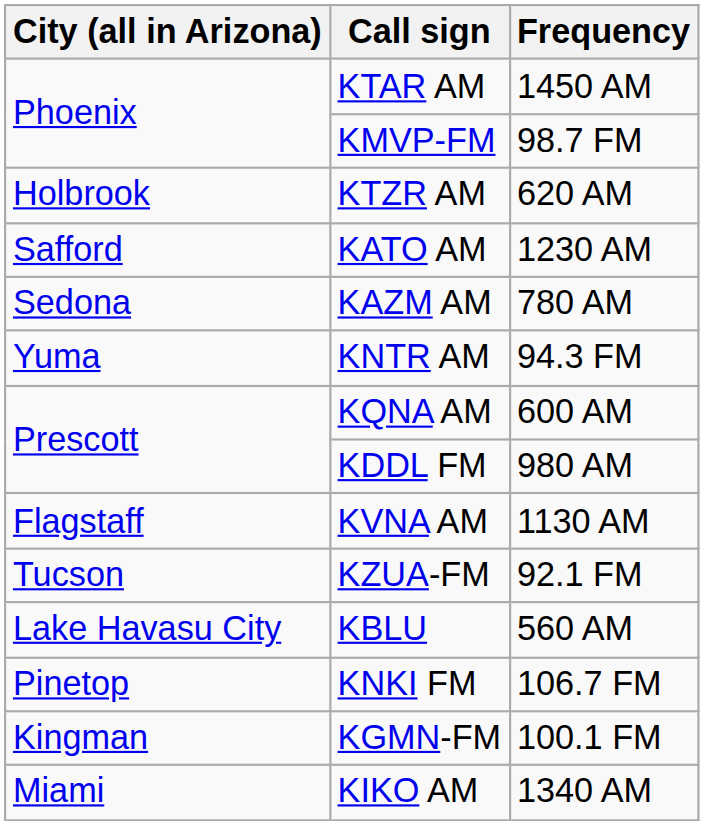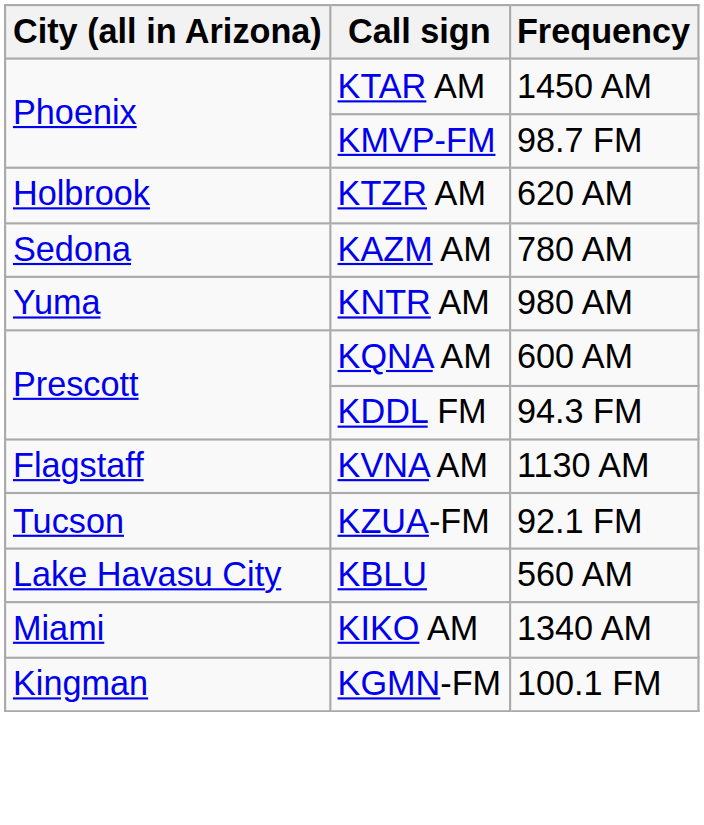- row: (412, 248)
(580, 357) 94.3 FM -> (575, 303) 980 AM
(575, 466) 980 AM -> (580, 411) 94.3 FM
- row: (407, 683)
rows swapped: (408, 791) <-> (419, 737)
